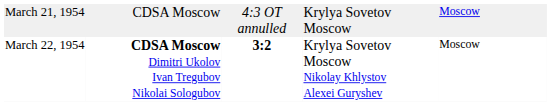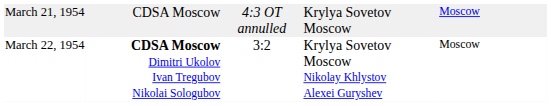(262, 45) bold -> (262, 45) normal
